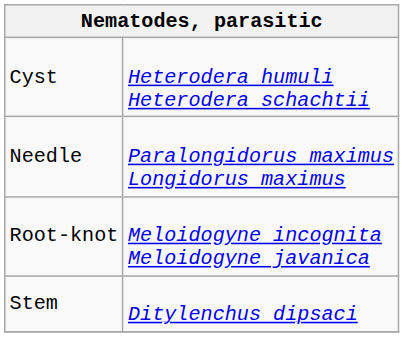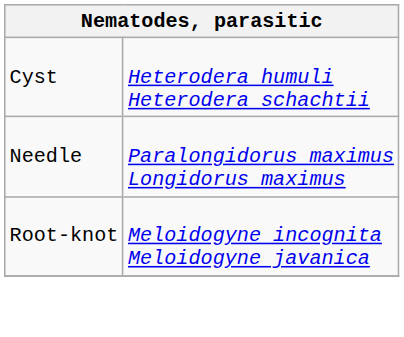- row: (34, 304)
